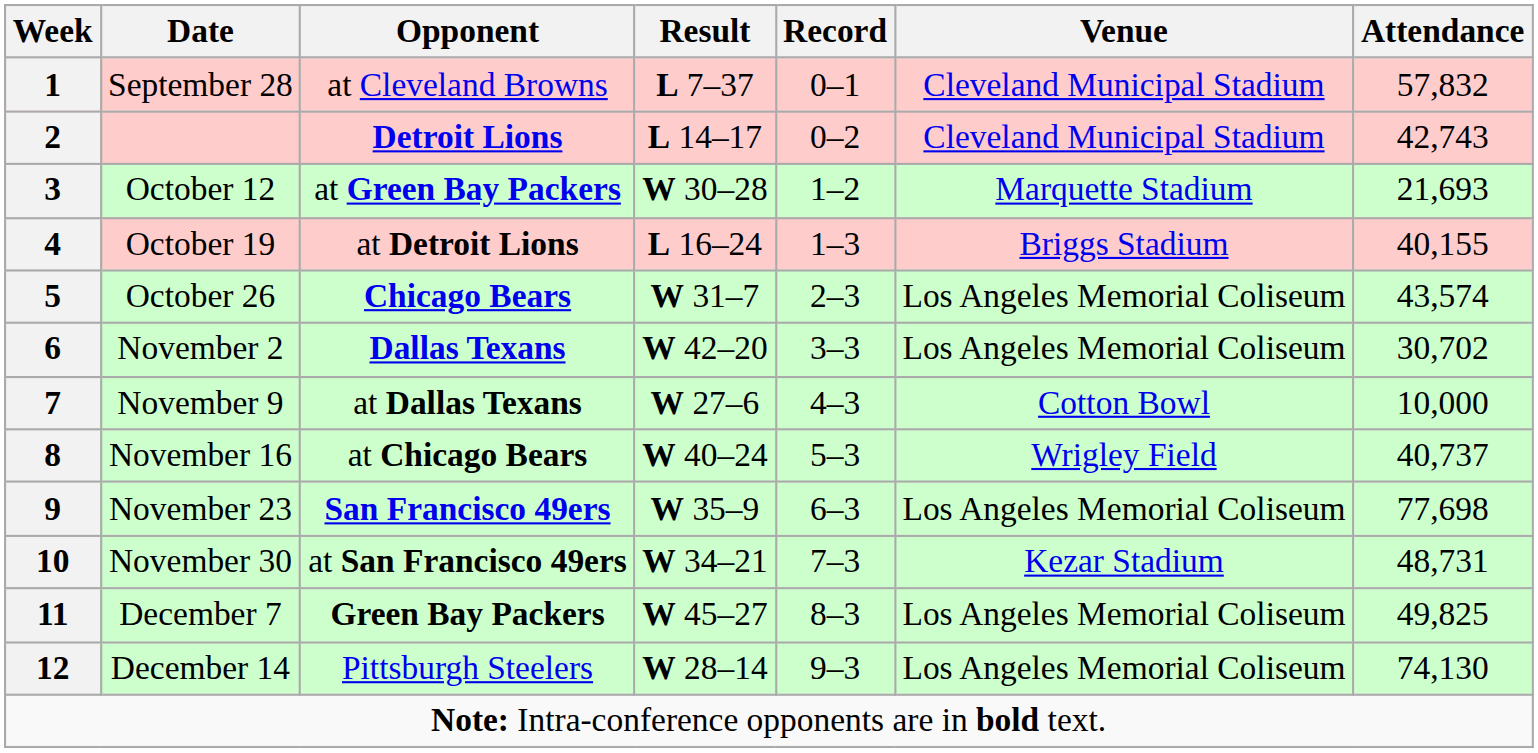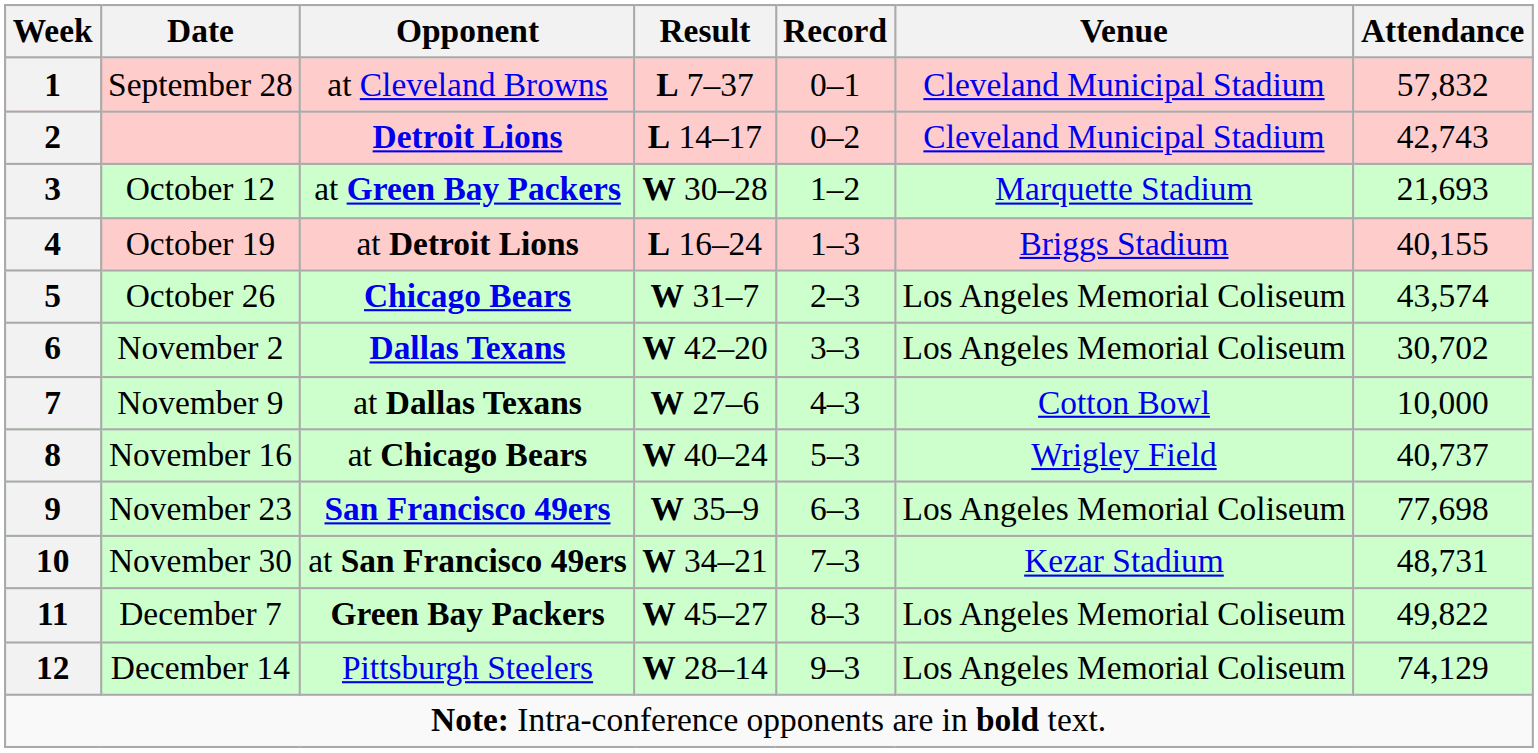(1443, 614) 49,825 -> (1443, 614) 49,822
(1443, 667) 74,130 -> (1443, 667) 74,129
